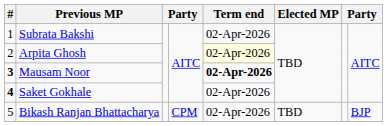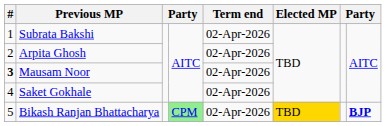(238, 53) lightyellow background -> (238, 53) no background
(239, 72) bold -> (238, 72) normal
(10, 92) bold -> (10, 92) normal
(184, 111) no background -> (184, 111) lightgreen background
(290, 111) no background -> (288, 111) gold background
(361, 111) normal -> (360, 111) bold
